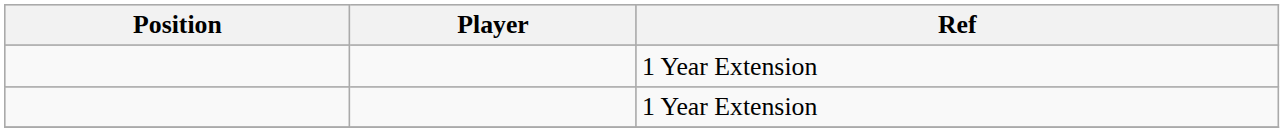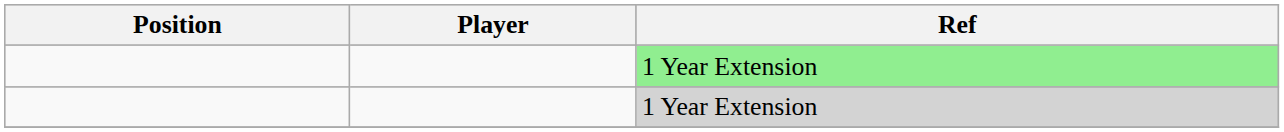(730, 65) no background -> (730, 65) lightgreen background
(730, 106) no background -> (730, 106) lightgrey background
